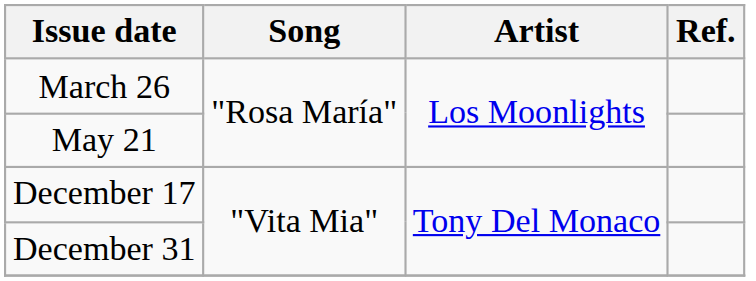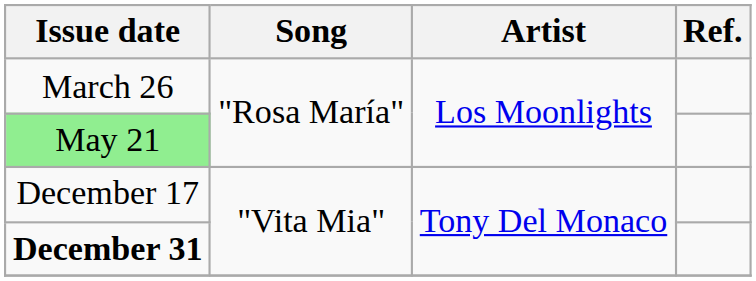(104, 139) no background -> (108, 139) lightgreen background
(104, 247) normal -> (108, 247) bold
